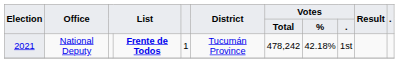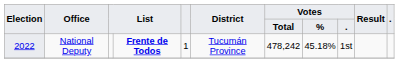(24, 46) 2021 -> (24, 46) 2022
(320, 46) 42.18% -> (320, 46) 45.18%
